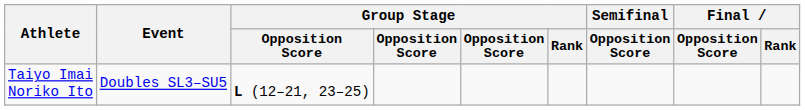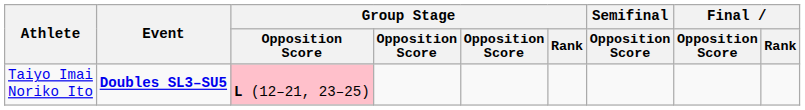(163, 84) normal -> (163, 84) bold
(302, 93) no background -> (302, 93) pink background
